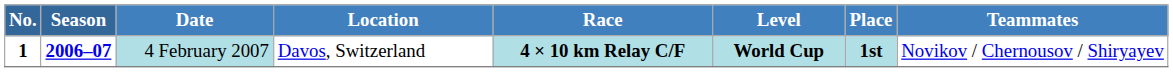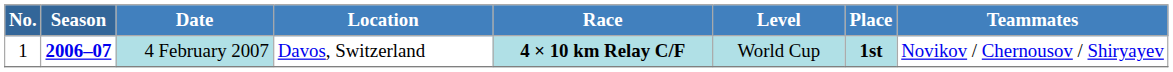(23, 51) bold -> (23, 51) normal
(779, 51) bold -> (779, 51) normal
